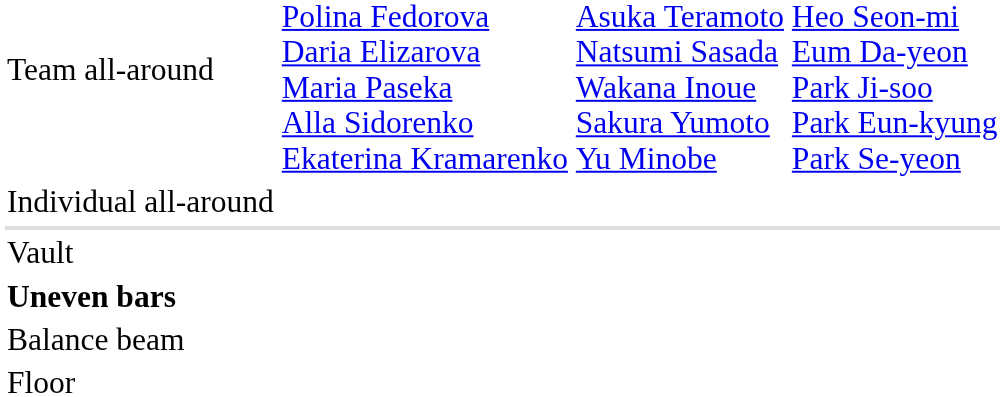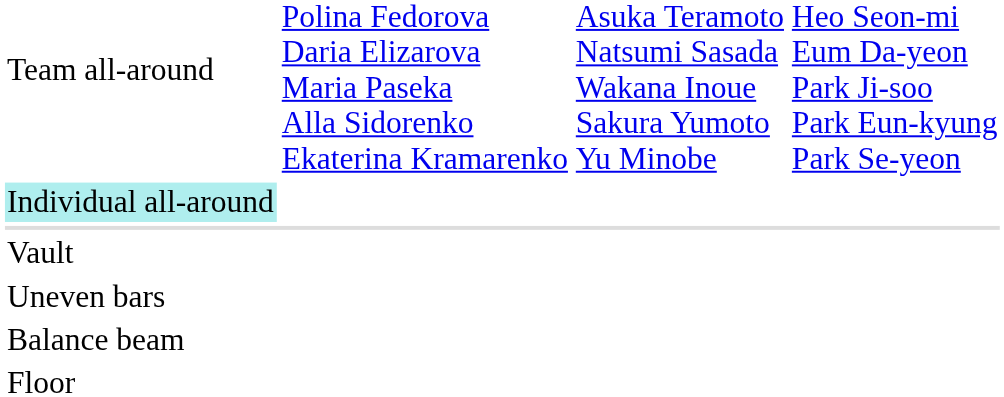(140, 201) no background -> (140, 201) paleturquoise background
(91, 296) bold -> (86, 296) normal
